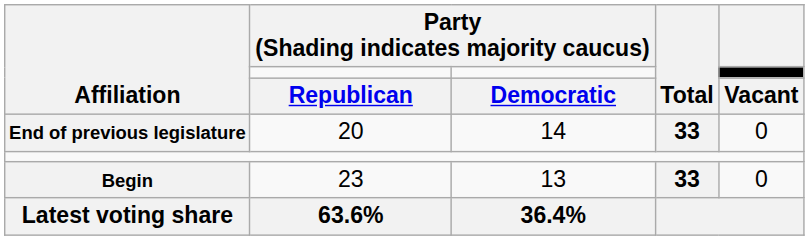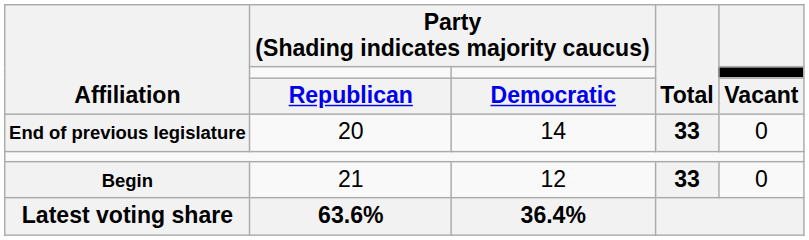(351, 179) 23 -> (351, 179) 21
(553, 179) 13 -> (553, 179) 12
